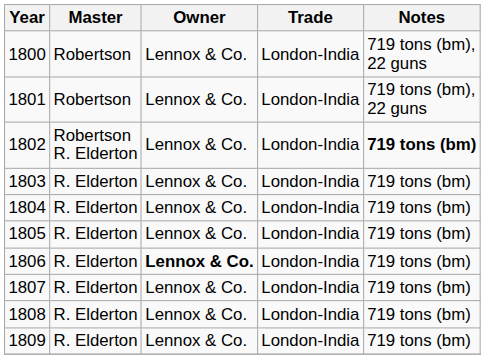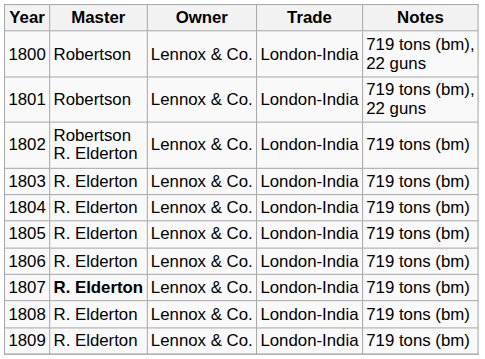(422, 145) bold -> (418, 145) normal
(199, 261) bold -> (202, 261) normal
(96, 287) normal -> (98, 287) bold
